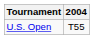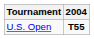(76, 27) normal -> (76, 27) bold
